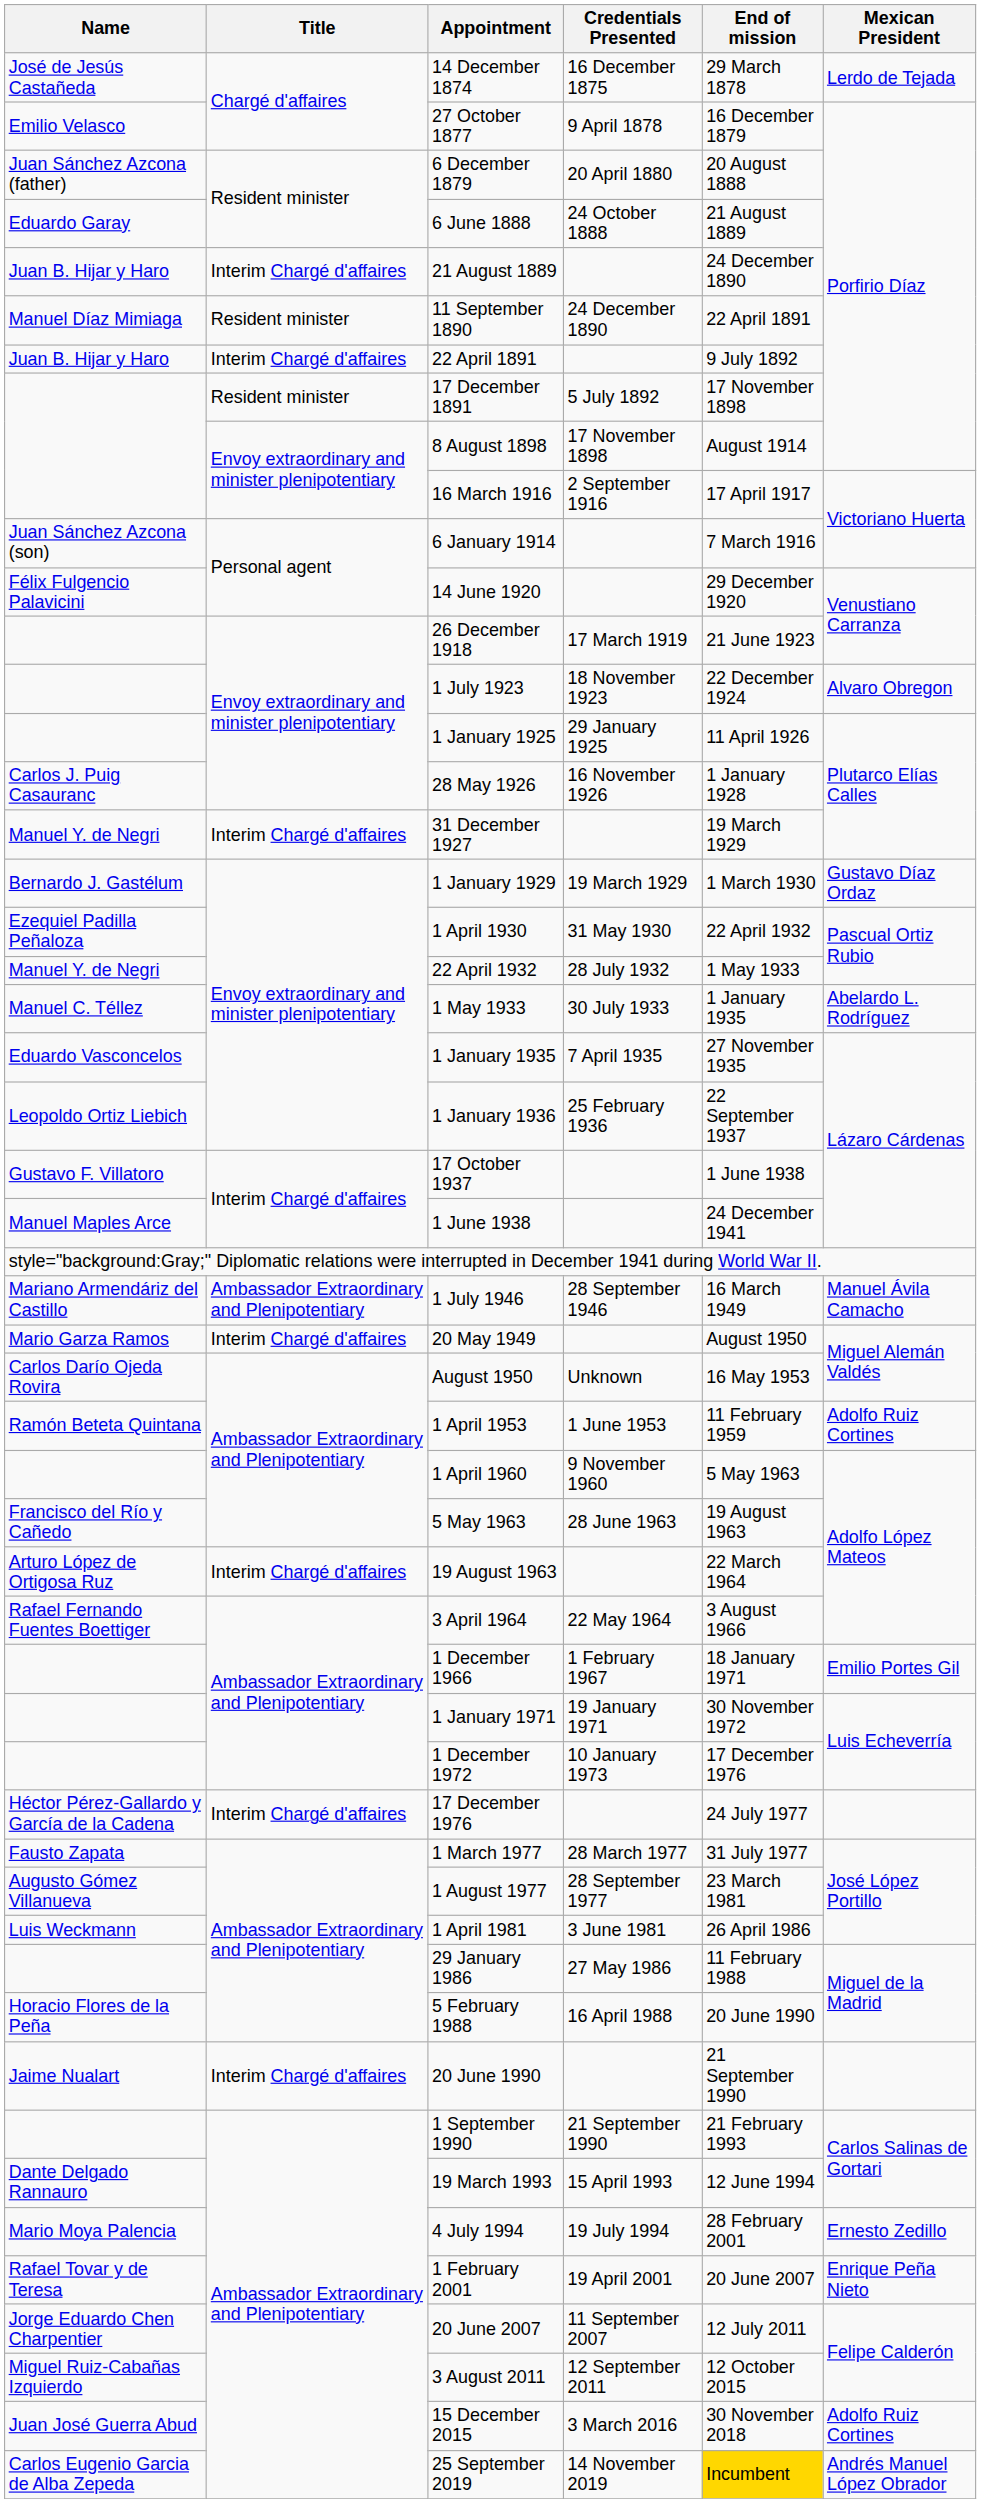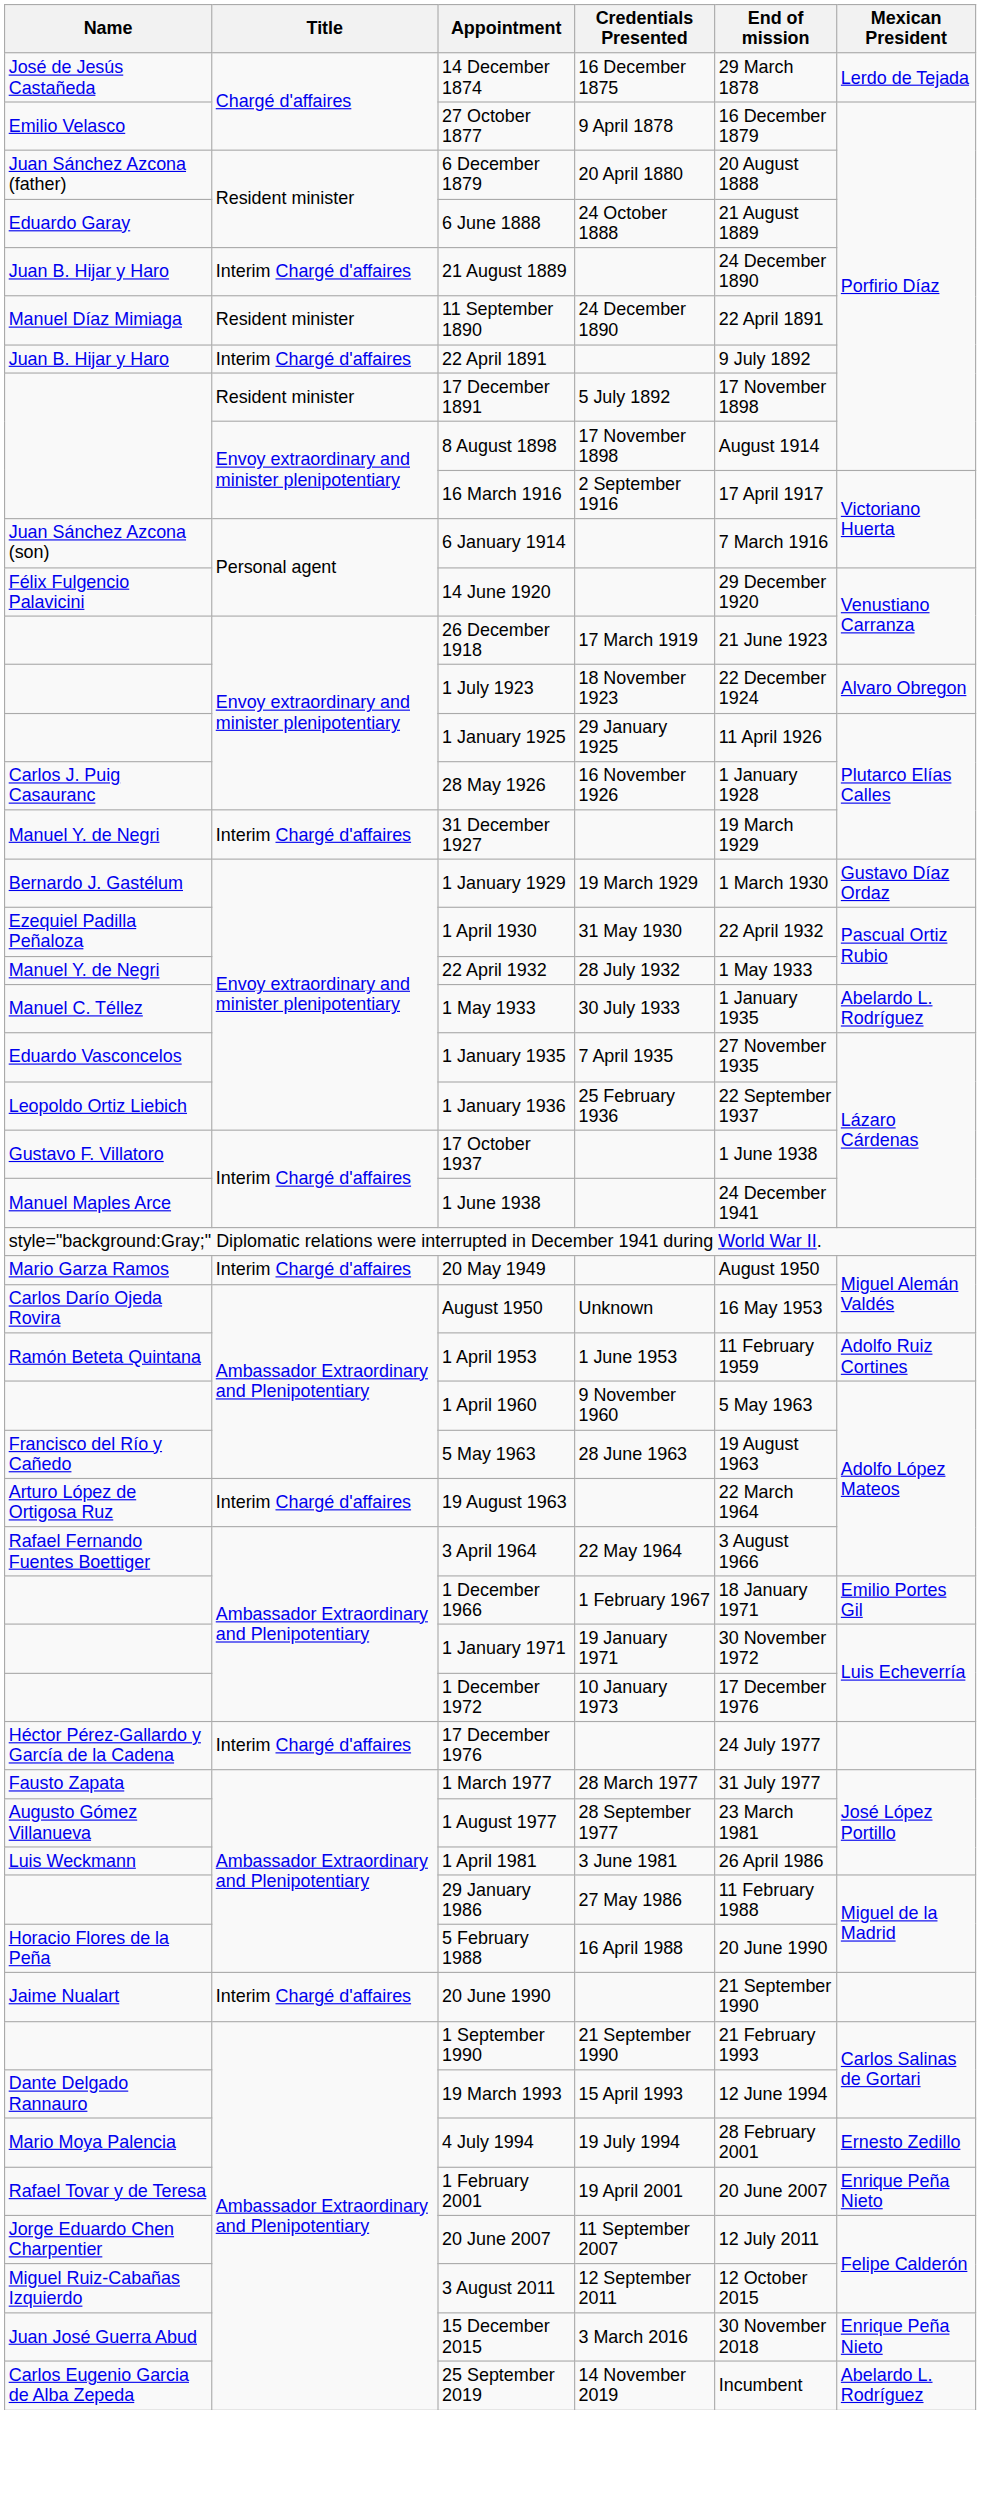- row: (478, 1300)
(873, 2425) Adolfo Ruiz Cortines -> (895, 2336) Enrique Peña Nieto
(748, 2474) gold background -> (761, 2385) no background
(887, 2474) Andrés Manuel López Obrador -> (887, 2385) Abelardo L. Rodríguez
